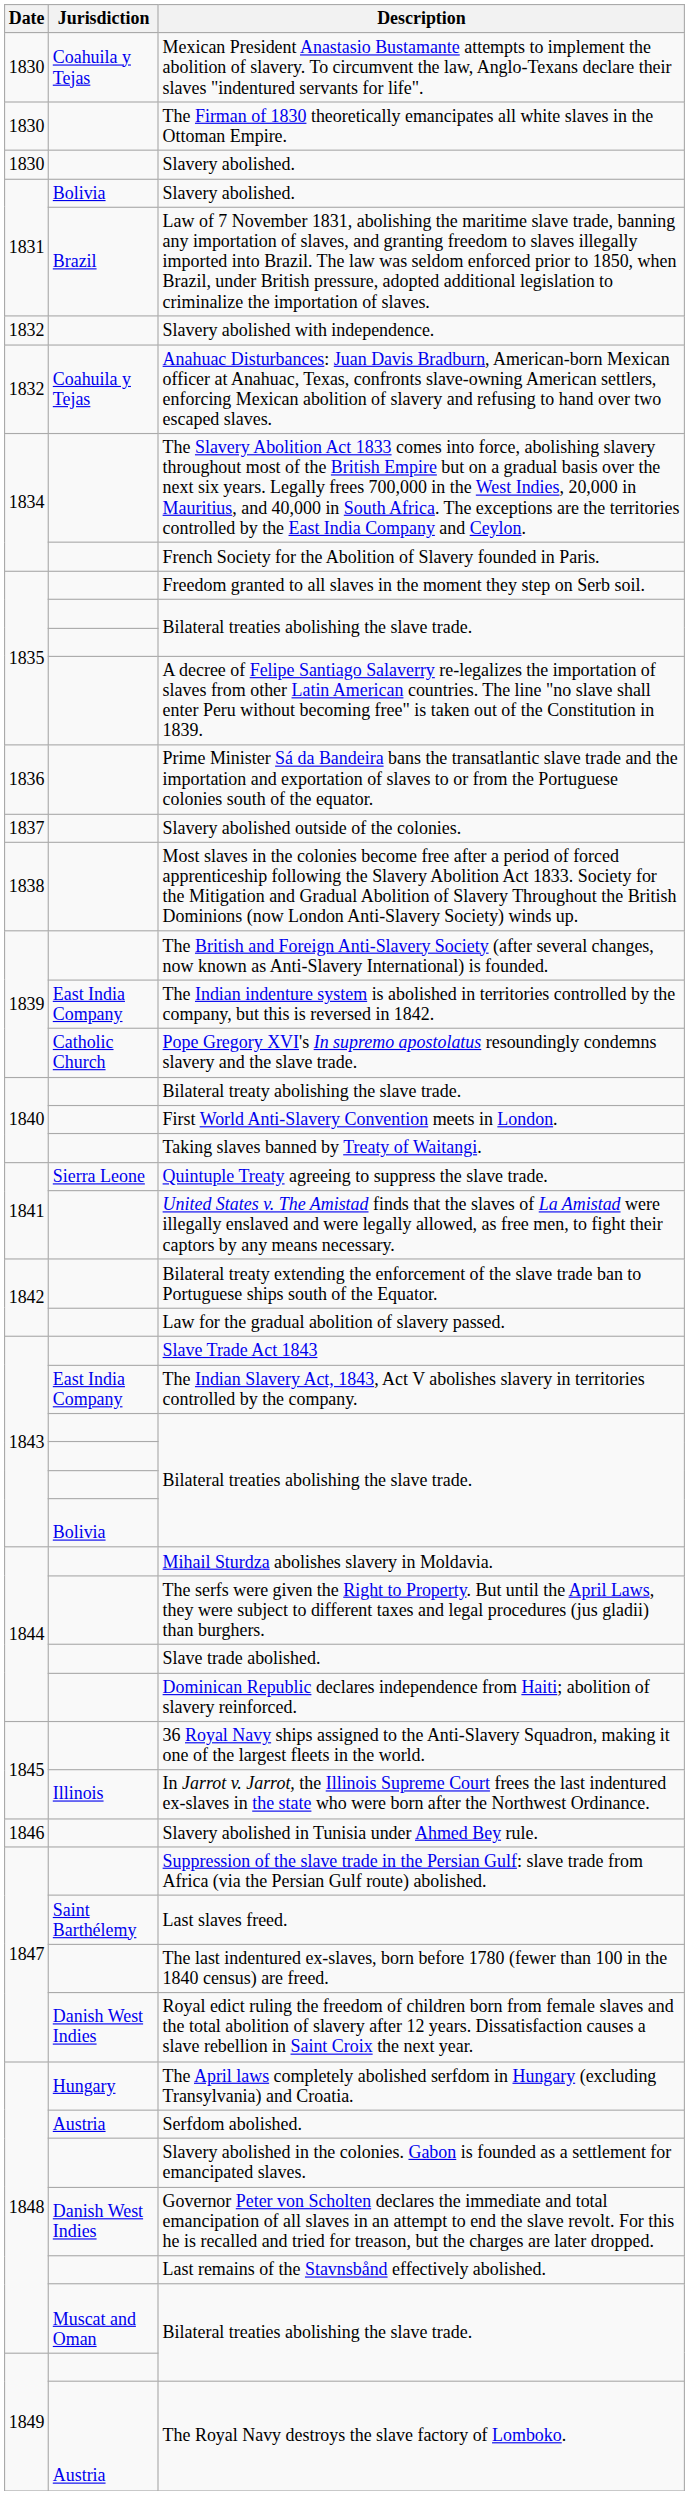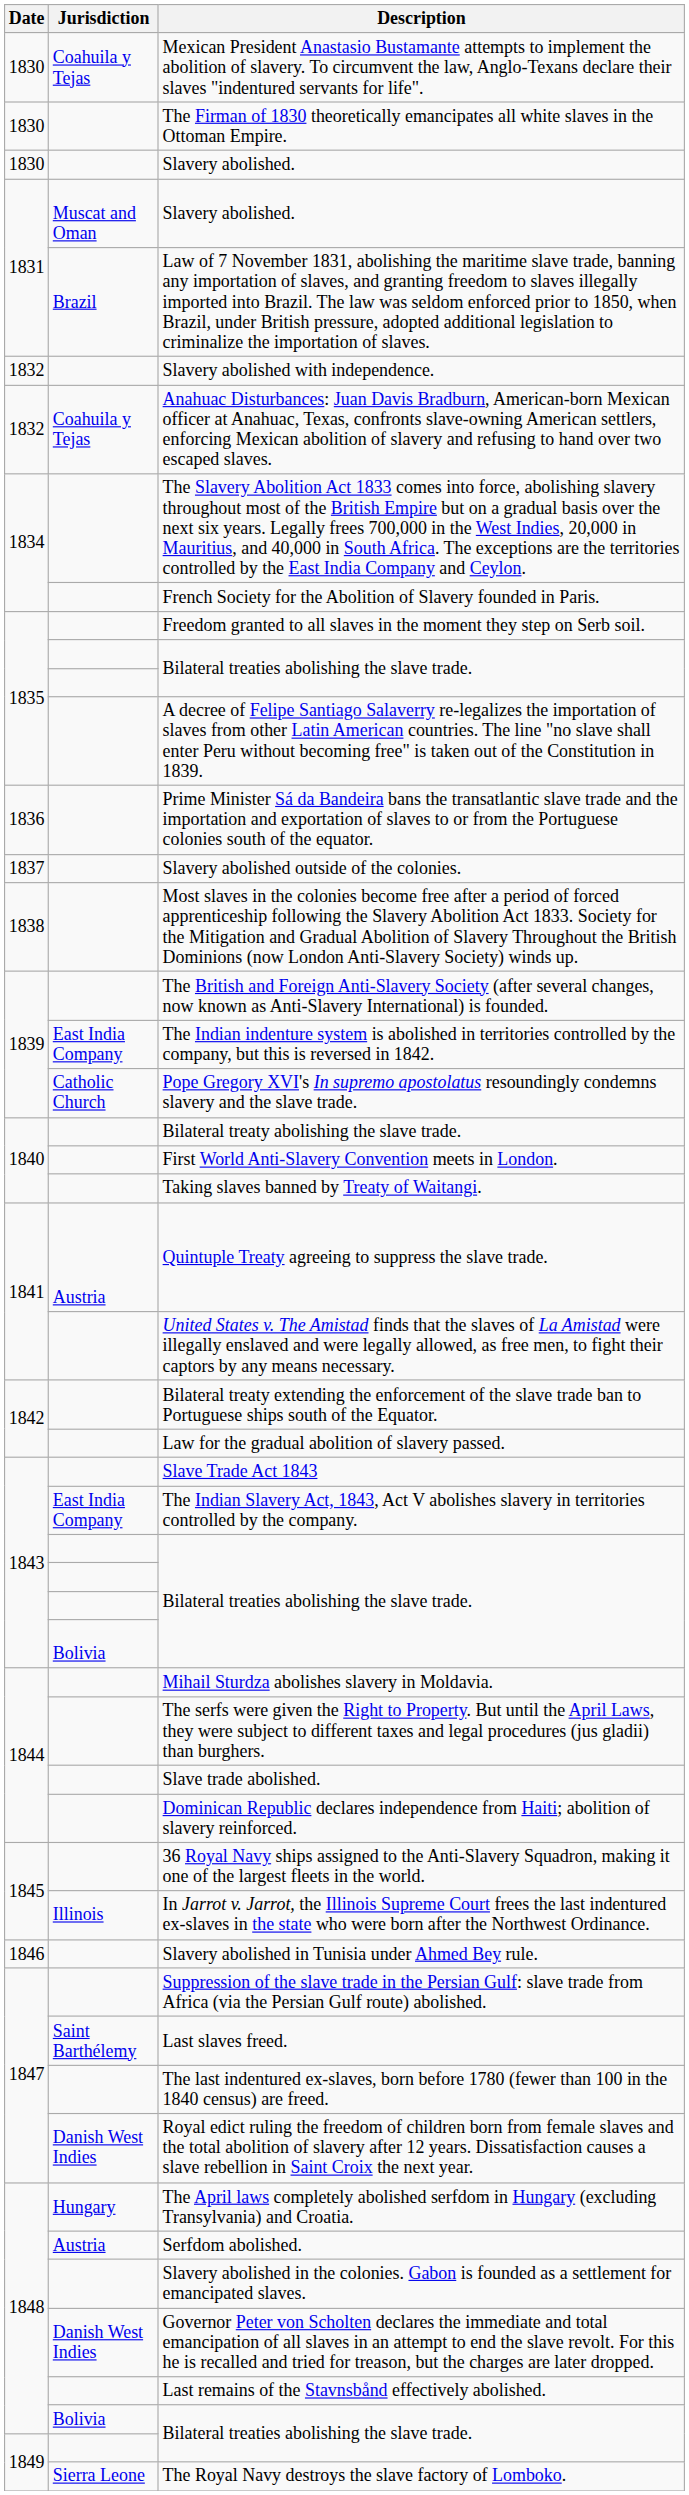(79, 192) Bolivia -> (94, 223) Muscat and Oman
(99, 1176) Sierra Leone -> (79, 1297) Austria
(94, 2328) Muscat and Oman -> (79, 2419) Bolivia
(79, 2476) Austria -> (99, 2476) Sierra Leone
